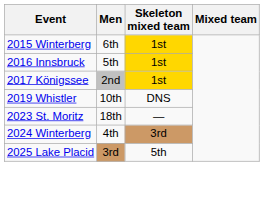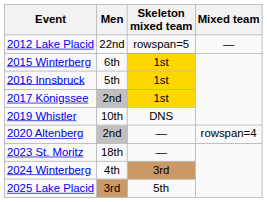+ row: (51, 44)
+ row: (45, 134)
